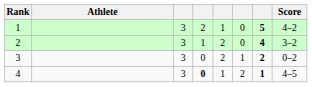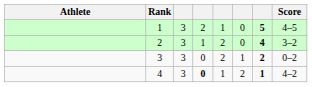columns swapped: (18, 12) <-> (102, 12)
(290, 27) 4–2 -> (290, 27) 4–5
(290, 74) 4–5 -> (290, 74) 4–2
